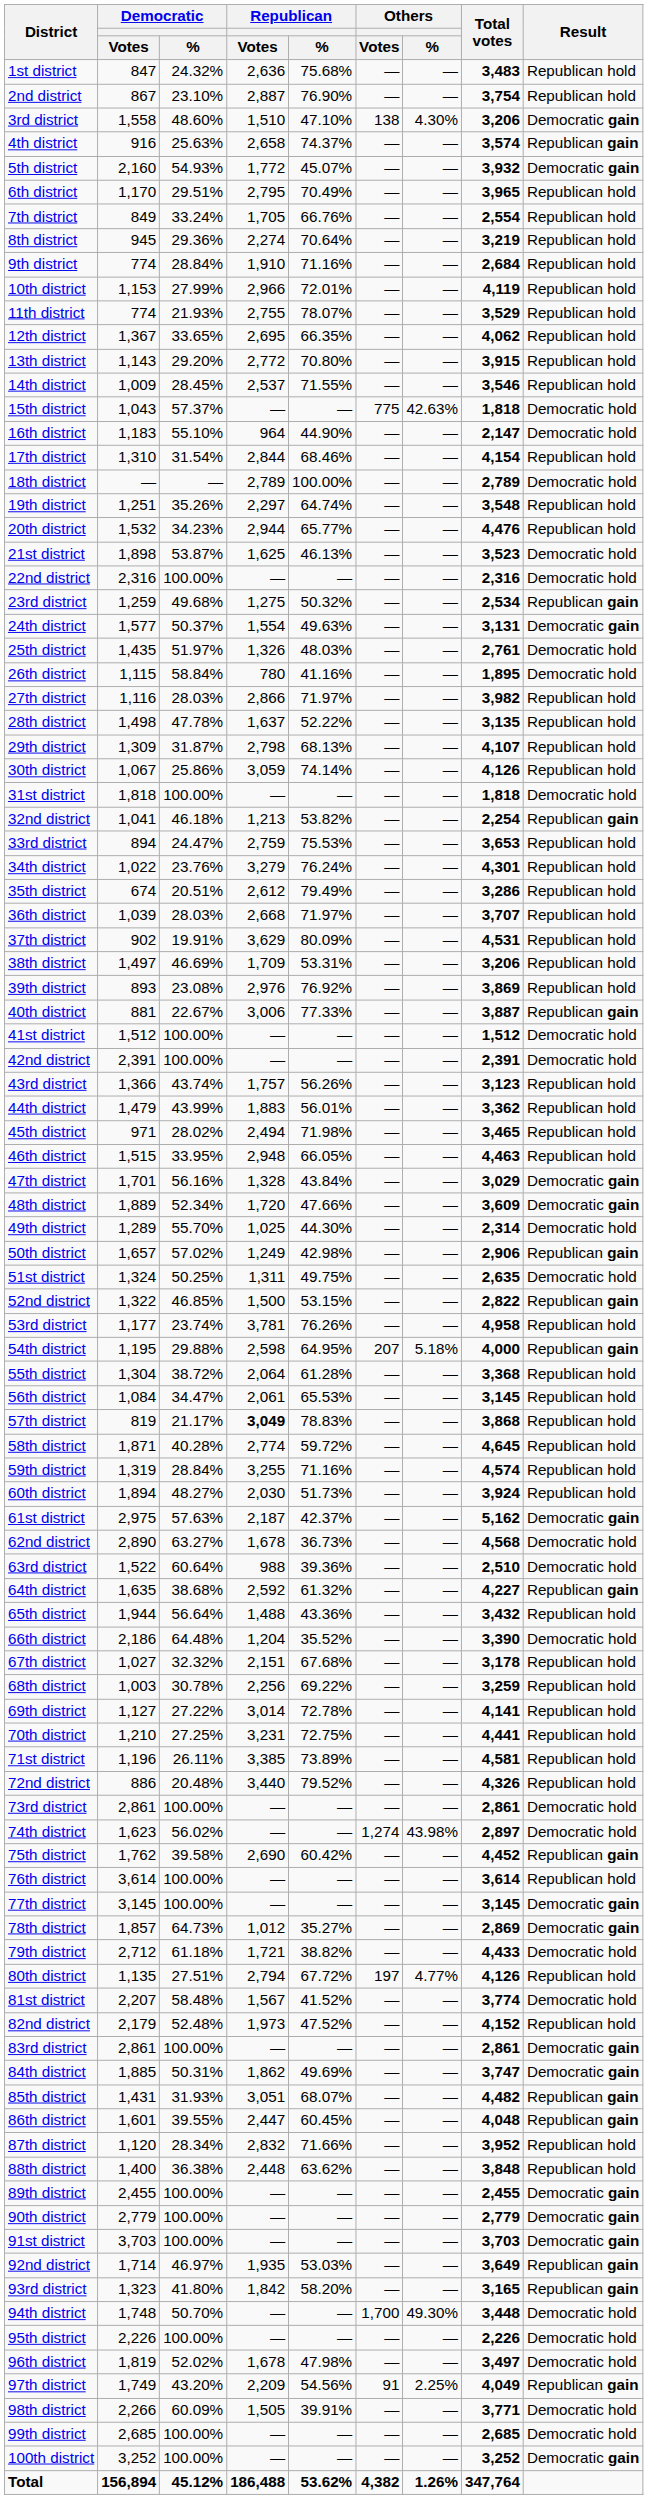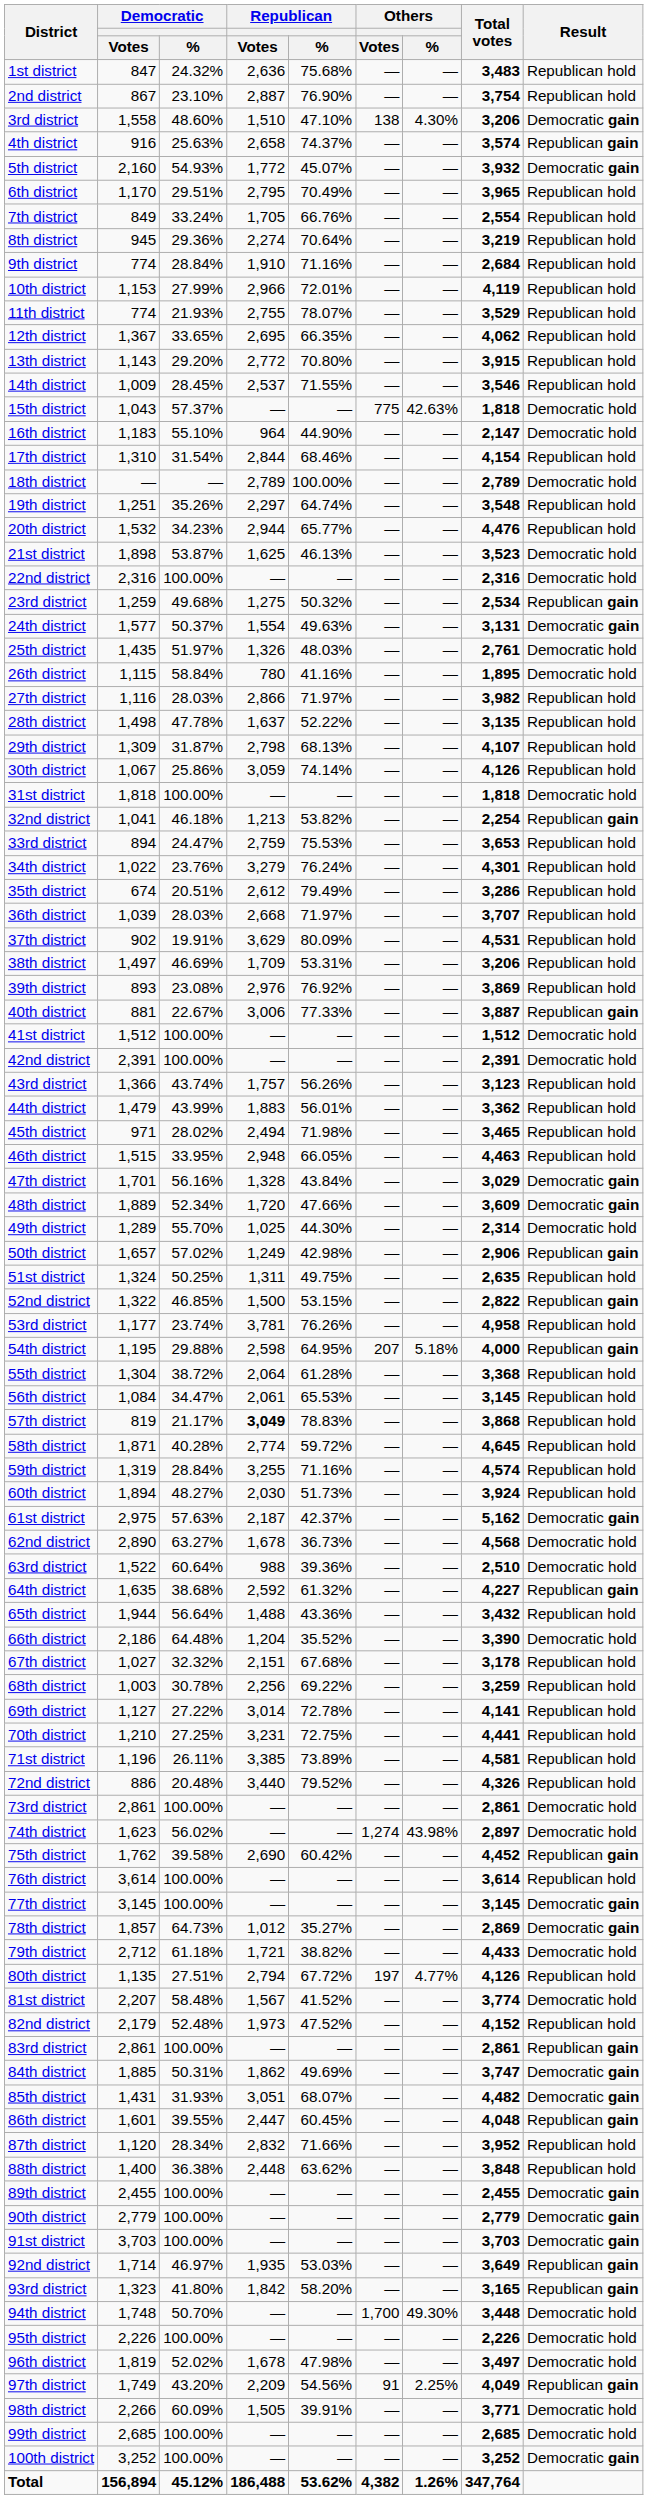(582, 1277) Democratic hold -> (581, 1277) Republican hold
(583, 2048) Democratic gain -> (583, 2048) Republican gain
(583, 2096) Republican gain -> (583, 2096) Democratic gain
